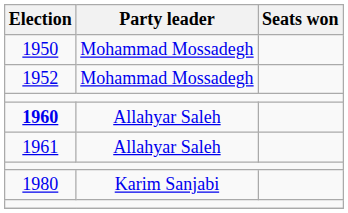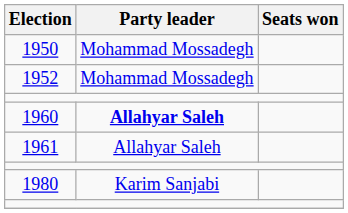(40, 117) bold -> (40, 117) normal
(167, 117) normal -> (167, 117) bold
